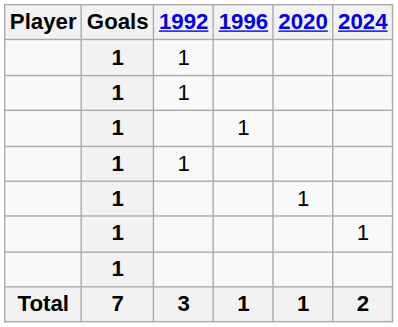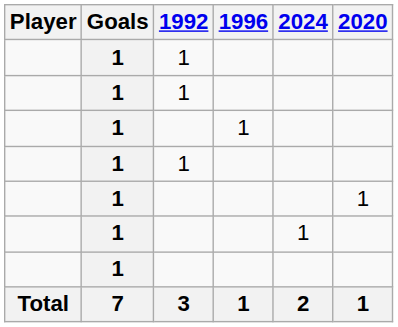columns swapped: (303, 22) <-> (363, 22)
